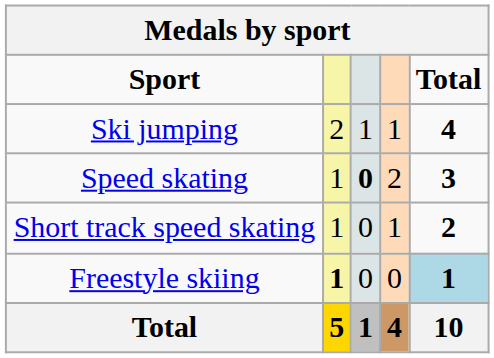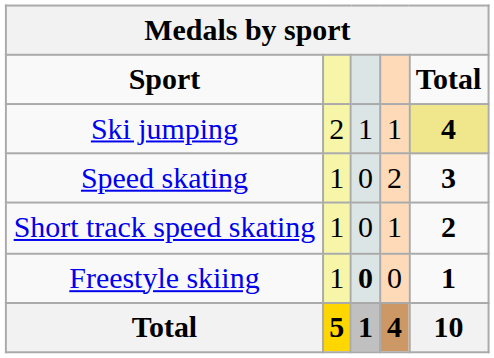(448, 128) no background -> (448, 128) khaki background
(366, 178) bold -> (366, 178) normal
(337, 276) bold -> (337, 276) normal
(366, 276) normal -> (366, 276) bold
(448, 276) lightblue background -> (448, 276) no background
